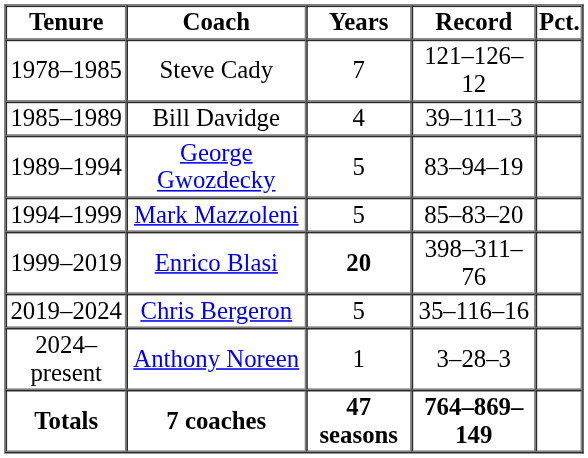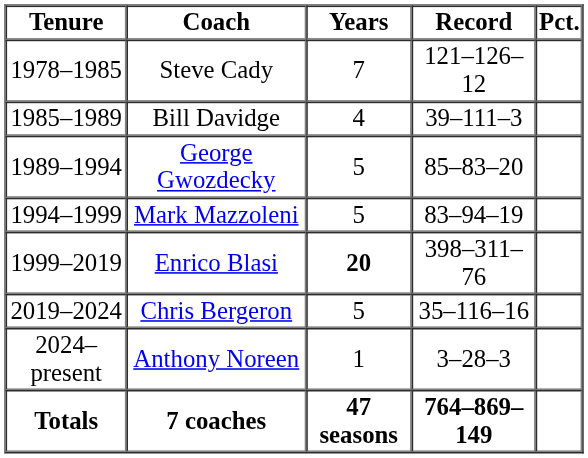(474, 166) 83–94–19 -> (474, 166) 85–83–20
(474, 214) 85–83–20 -> (474, 214) 83–94–19
